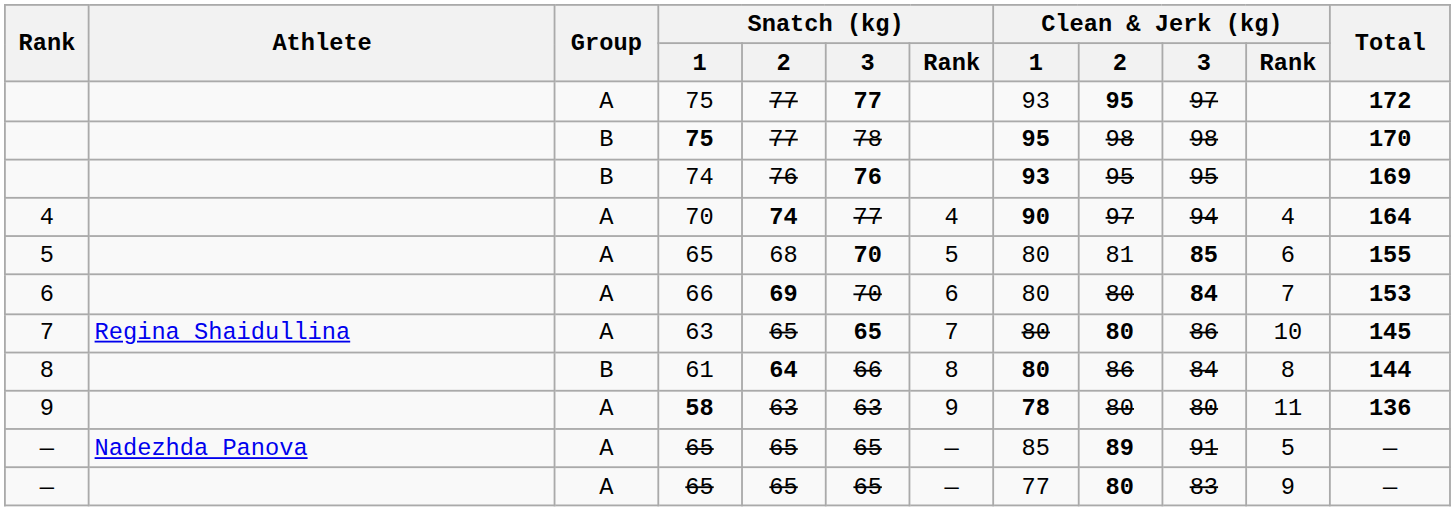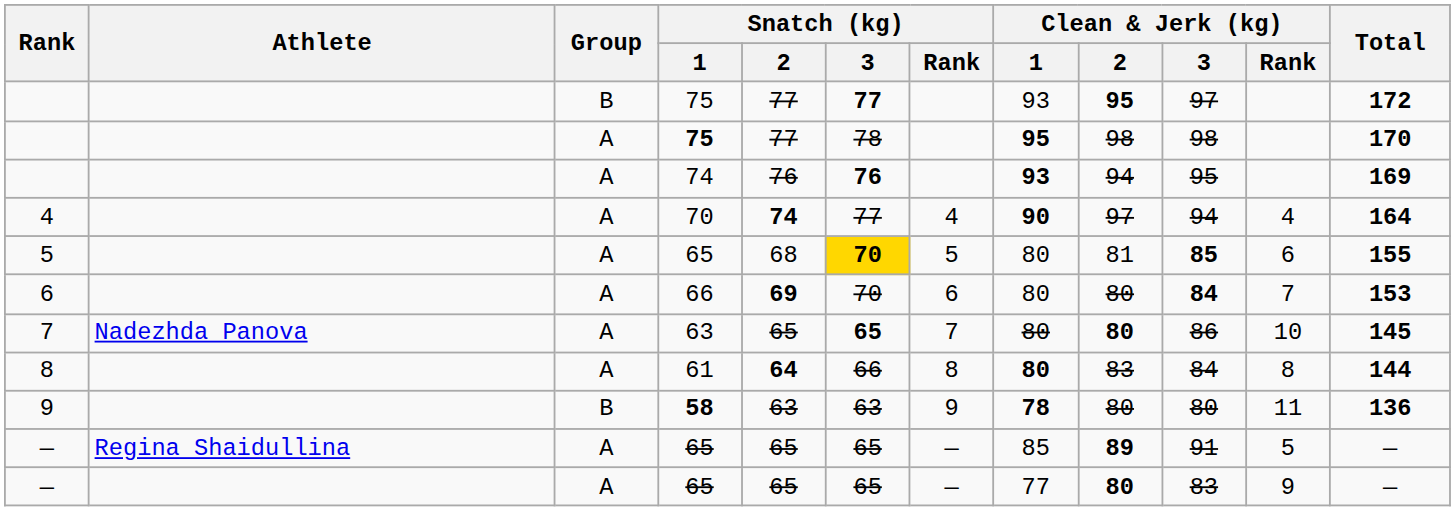(606, 101) A -> (606, 101) B
(606, 140) B -> (606, 140) A
(606, 178) B -> (606, 178) A
(1120, 178) 95 -> (1120, 178) 94
(868, 256) no background -> (868, 256) gold background
(222, 333) Regina Shaidullina -> (201, 333) Nadezhda Panova
(606, 371) B -> (606, 371) A
(1120, 371) 86 -> (1120, 371) 83
(606, 410) A -> (606, 410) B
(201, 448) Nadezhda Panova -> (222, 448) Regina Shaidullina
